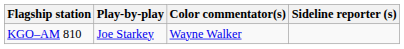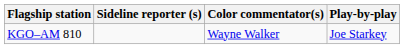columns swapped: (130, 14) <-> (344, 14)
